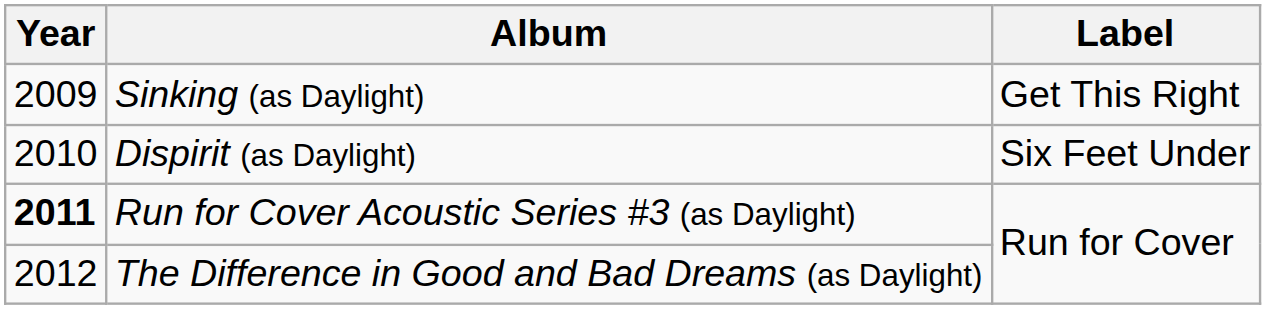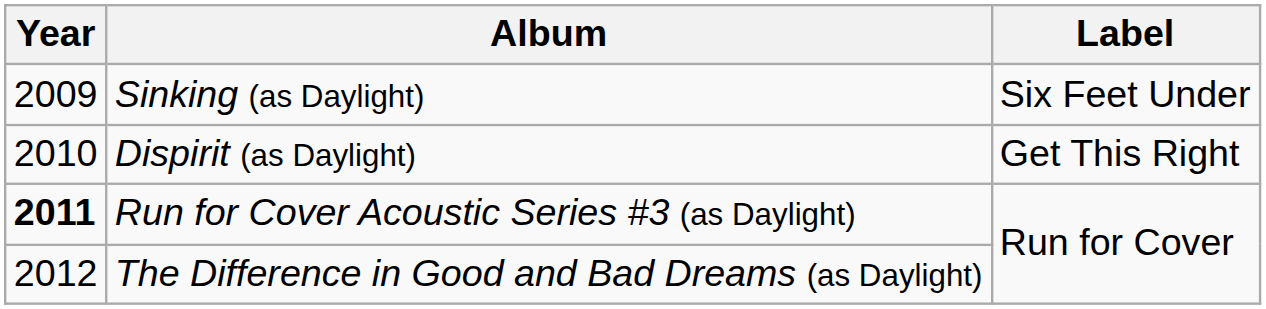(1120, 93) Get This Right -> (1125, 93) Six Feet Under
(1125, 153) Six Feet Under -> (1120, 153) Get This Right
